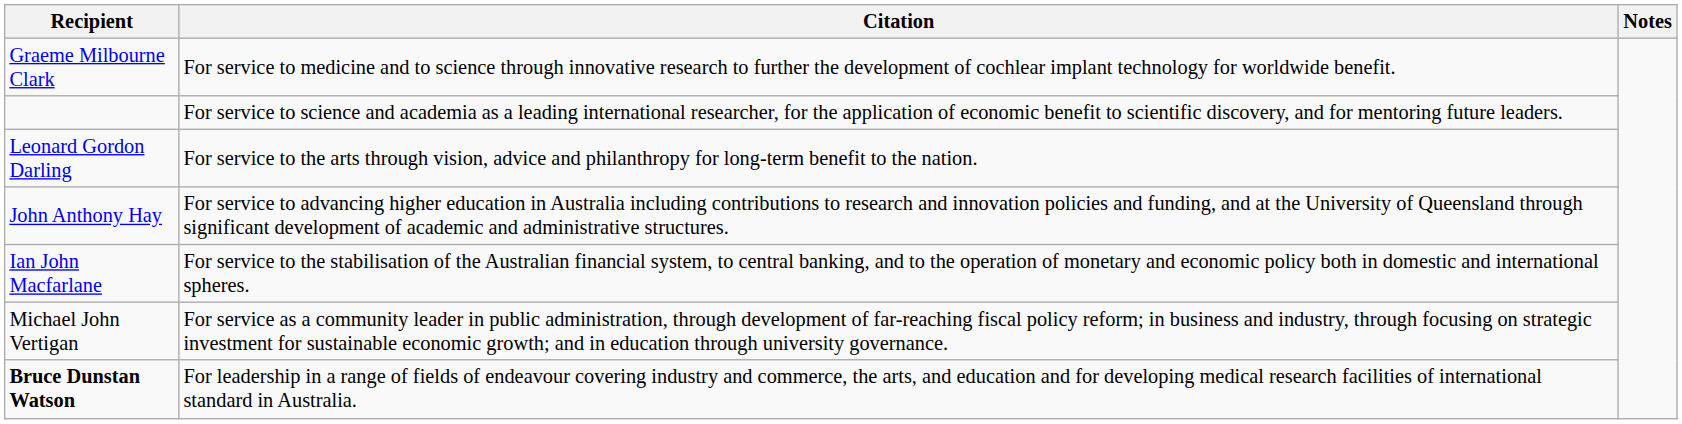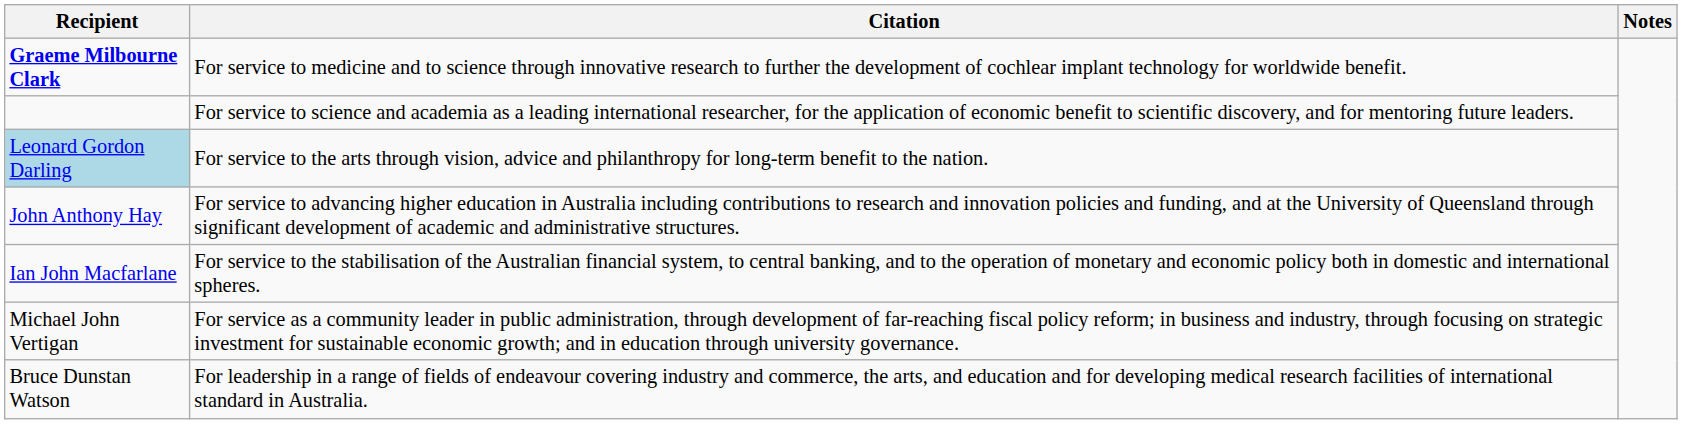(87, 67) normal -> (93, 67) bold
(77, 158) no background -> (77, 158) lightblue background
(75, 389) bold -> (70, 389) normal
